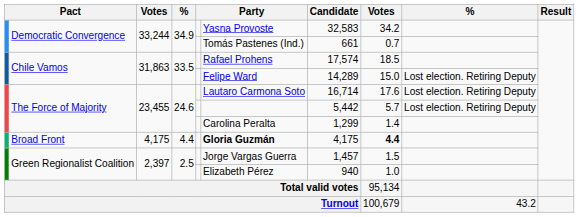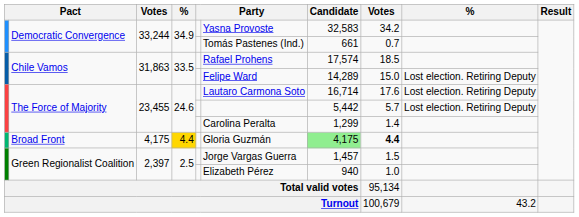(187, 140) no background -> (187, 140) gold background
(239, 140) bold -> (237, 140) normal
(346, 140) no background -> (346, 140) lightgreen background
